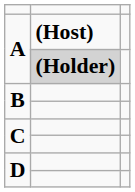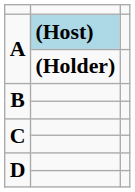(64, 31) no background -> (64, 31) lightblue background
(75, 66) lightgrey background -> (75, 66) no background
